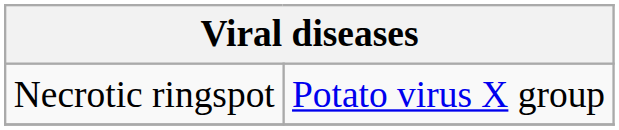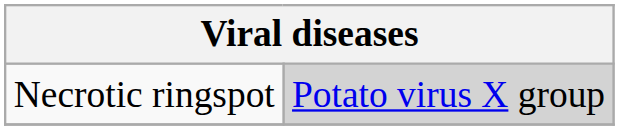(449, 93) no background -> (449, 93) lightgrey background
